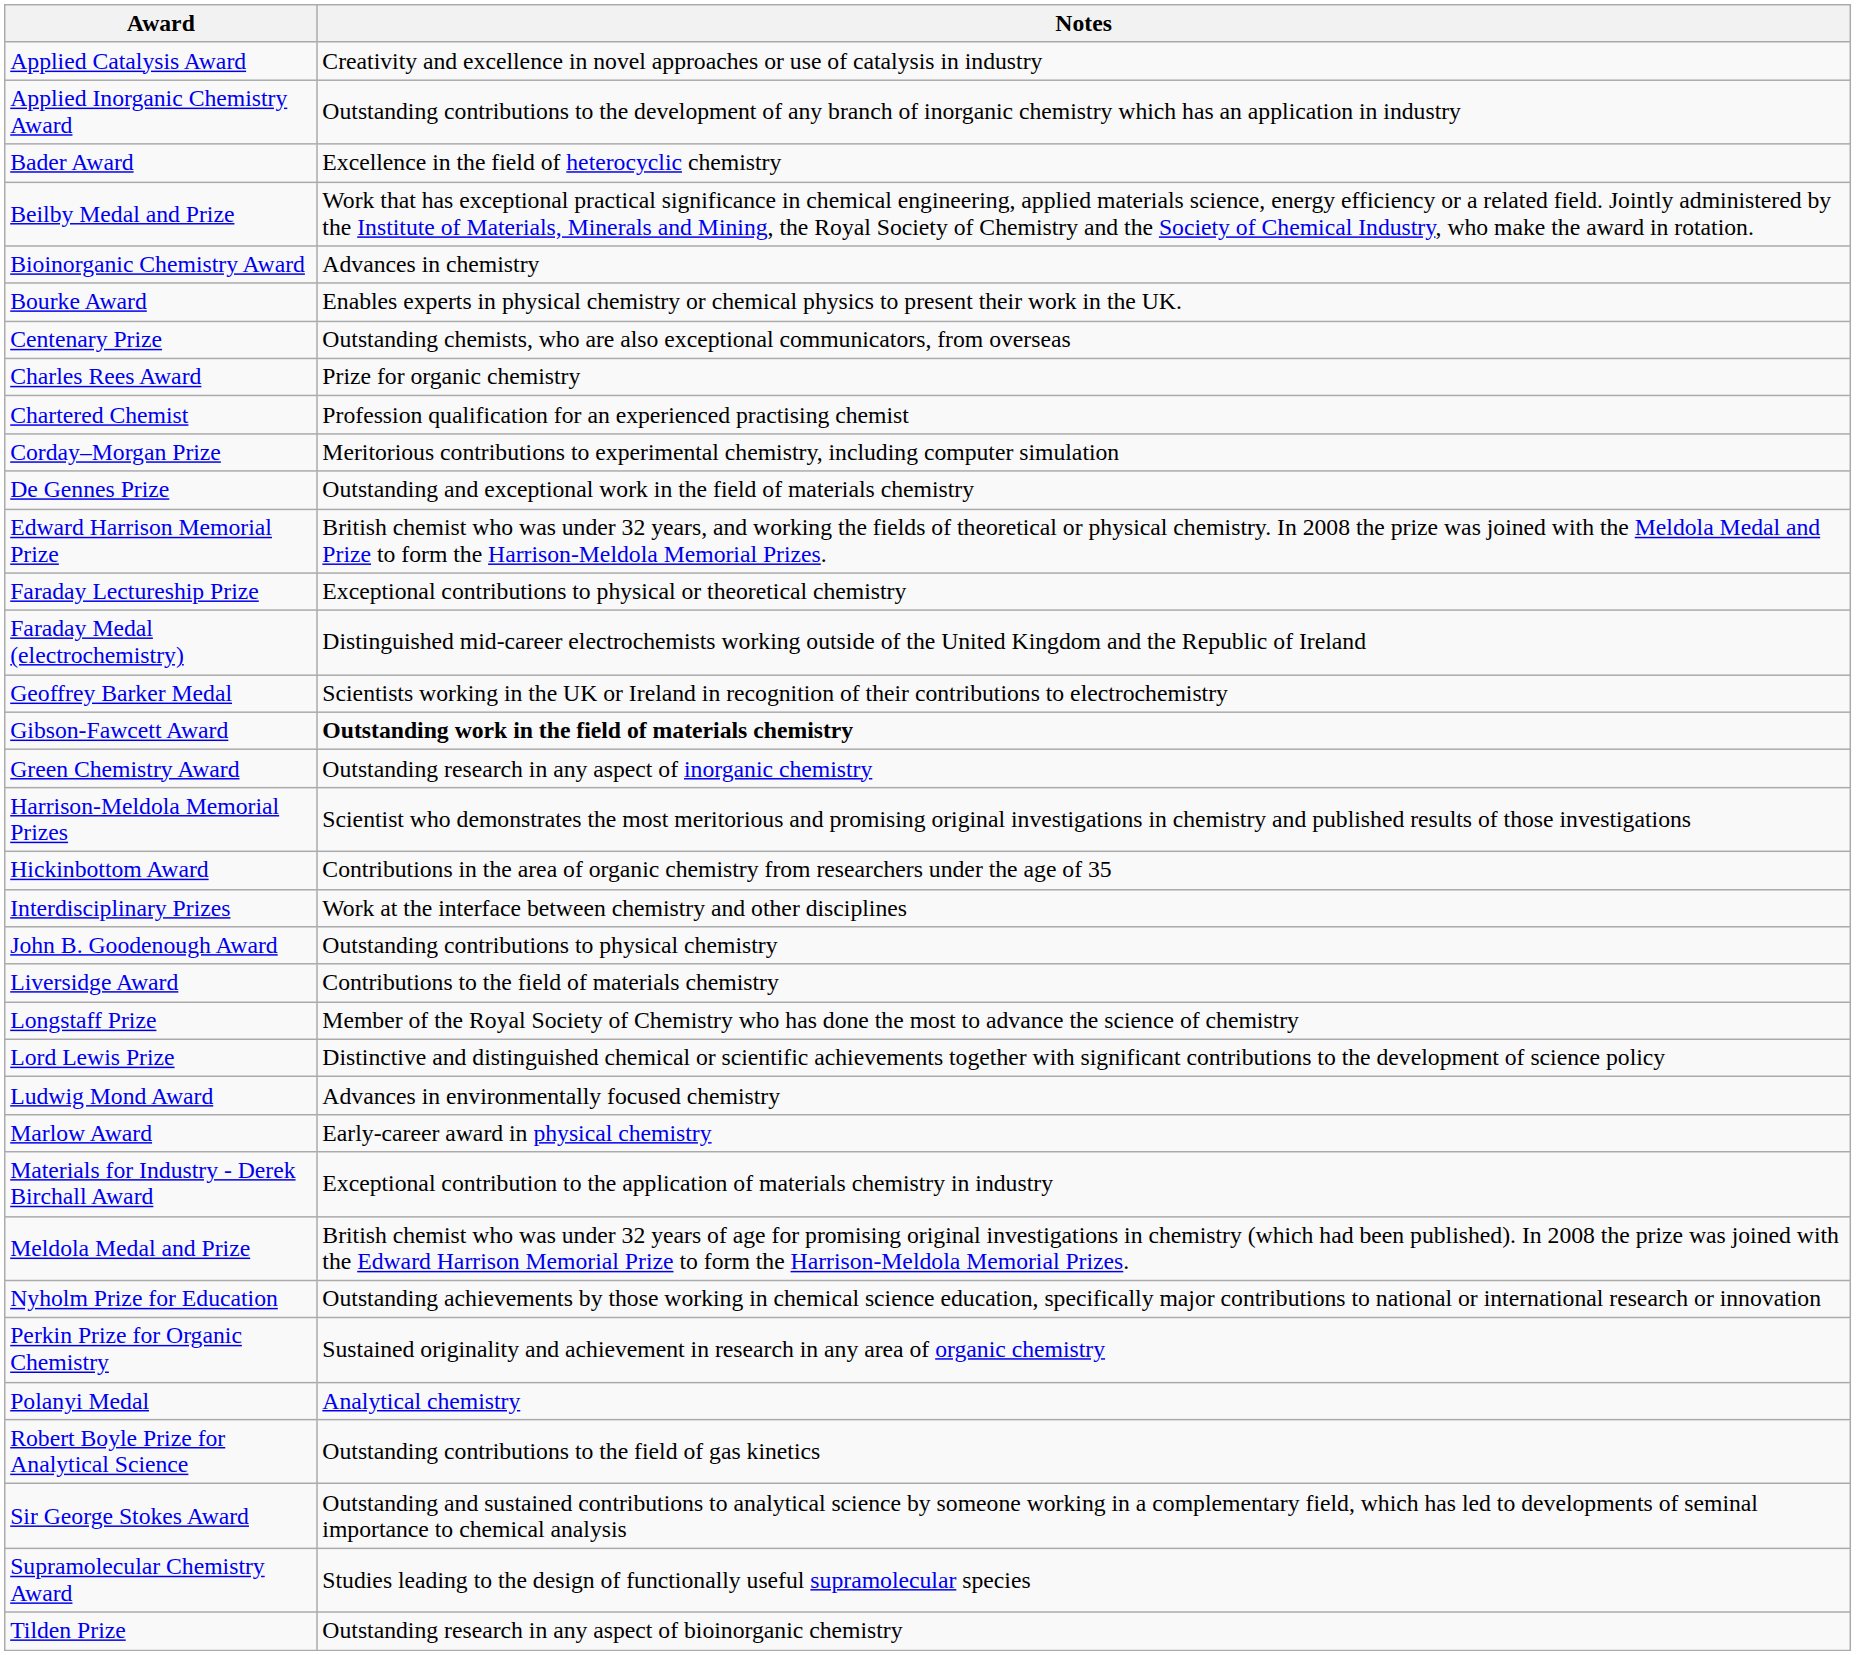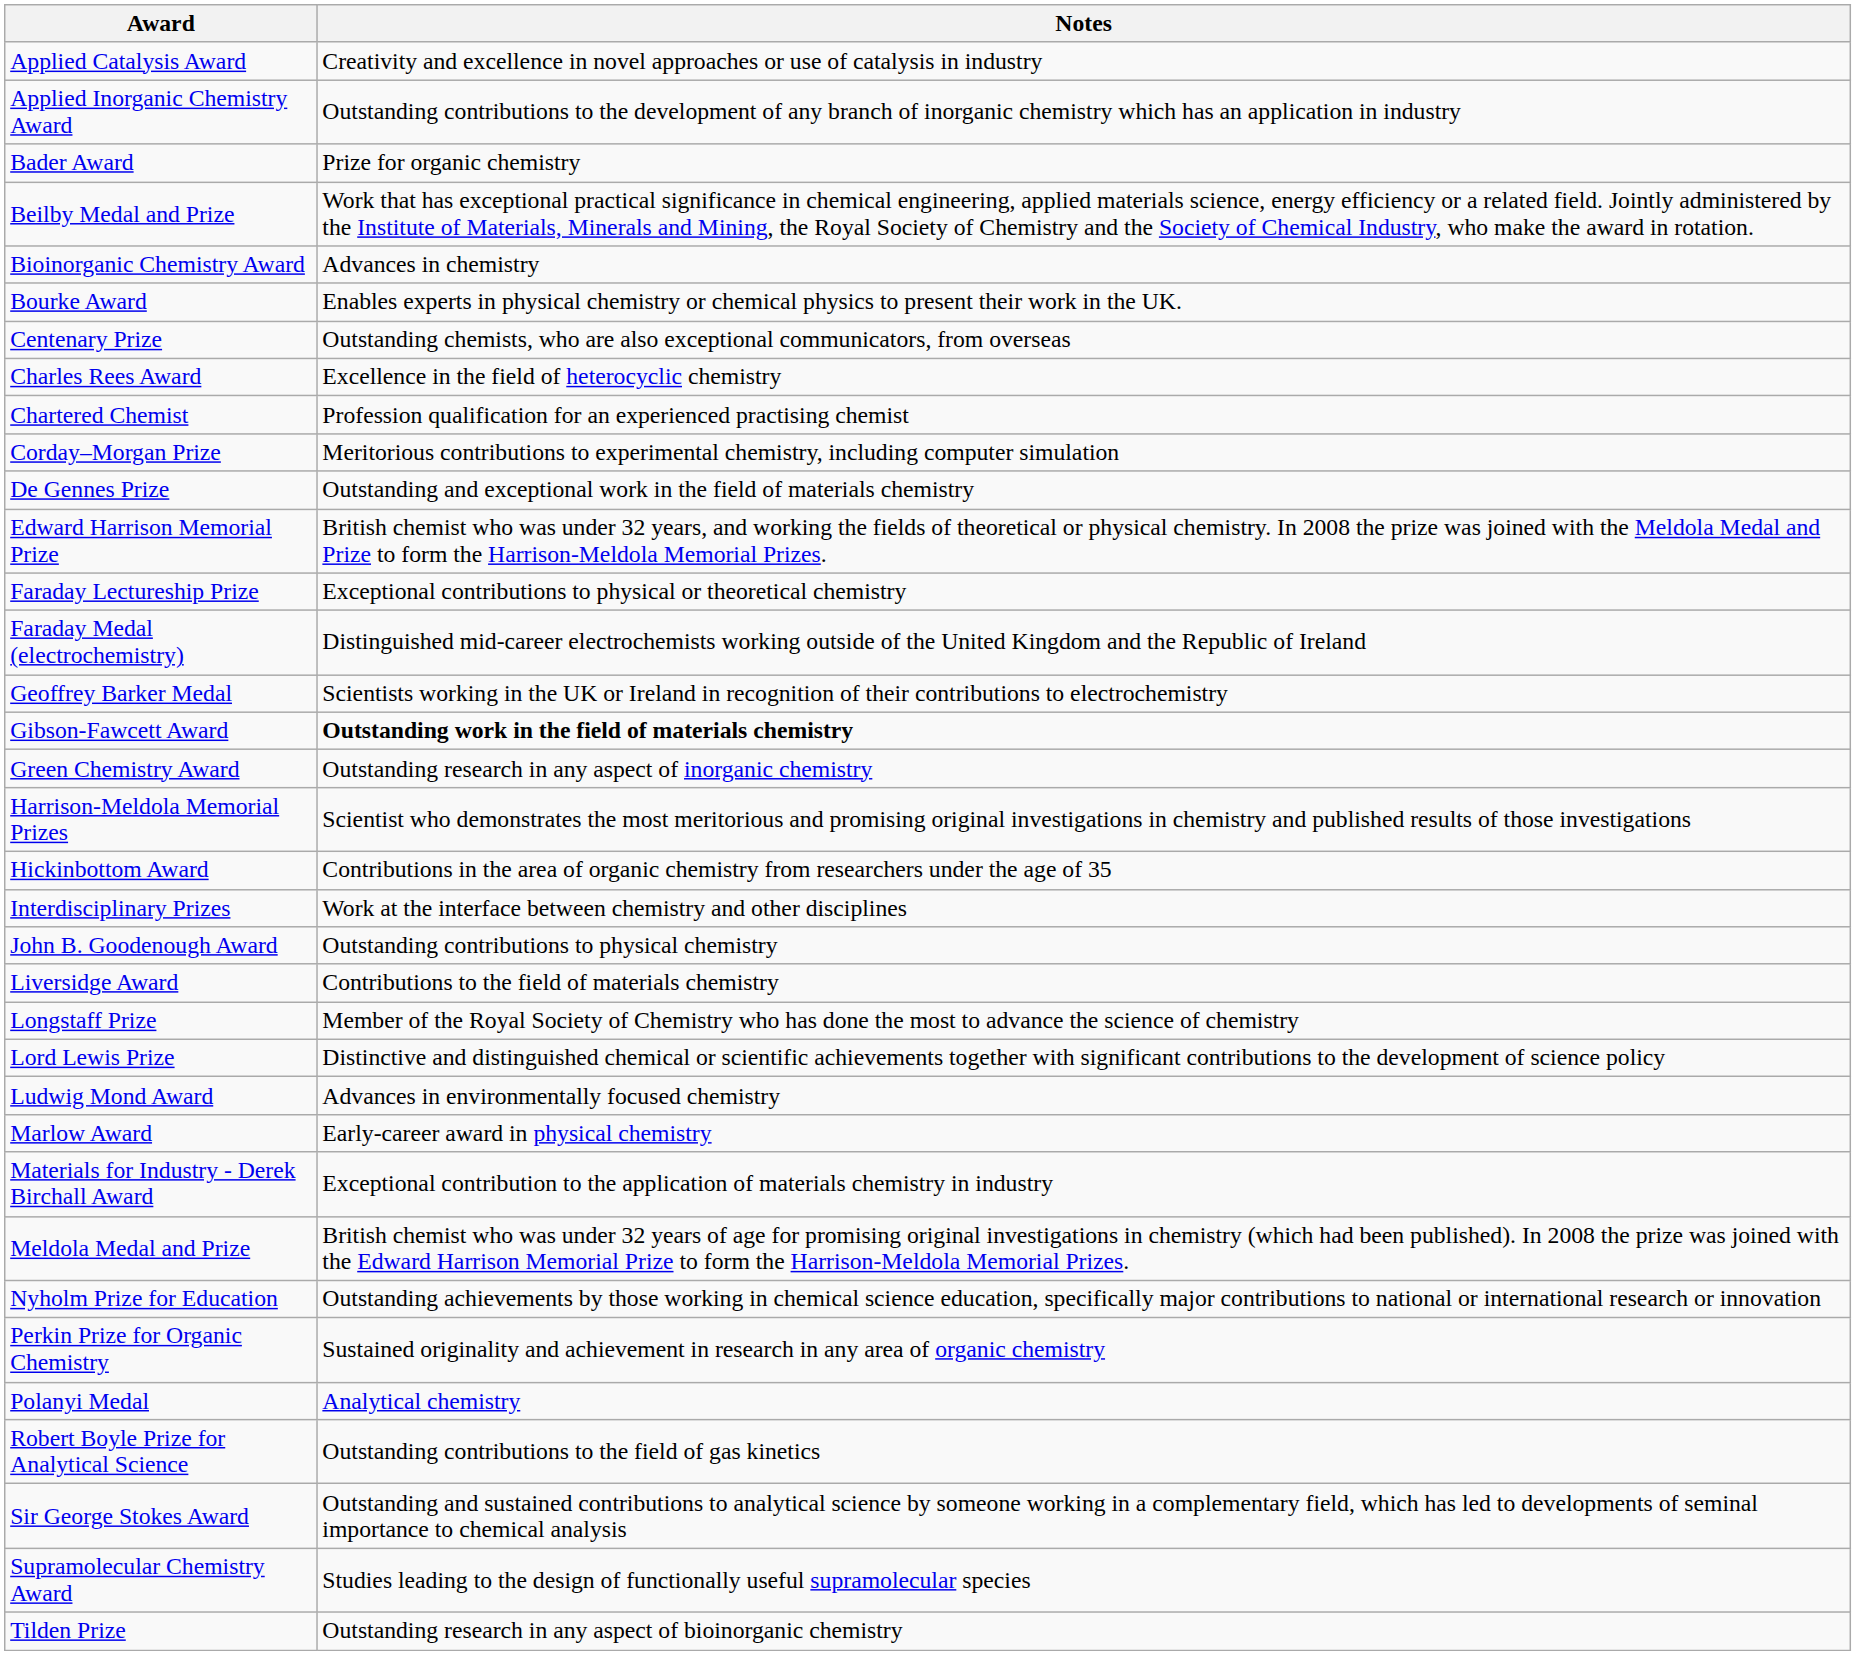(552, 162) Excellence in the field of heterocyclic chemistry -> (451, 162) Prize for organic chemistry
(451, 376) Prize for organic chemistry -> (552, 376) Excellence in the field of heterocyclic chemistry
